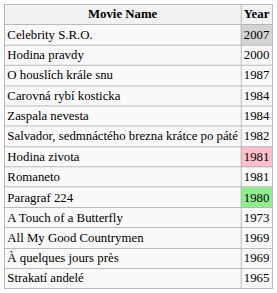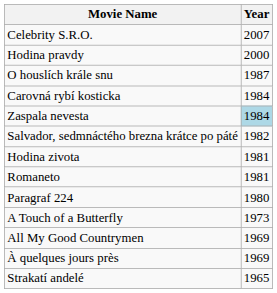(257, 34) lightgrey background -> (257, 34) no background
(257, 116) no background -> (257, 116) lightblue background
(257, 156) pink background -> (257, 156) no background
(257, 197) lightgreen background -> (257, 197) no background
